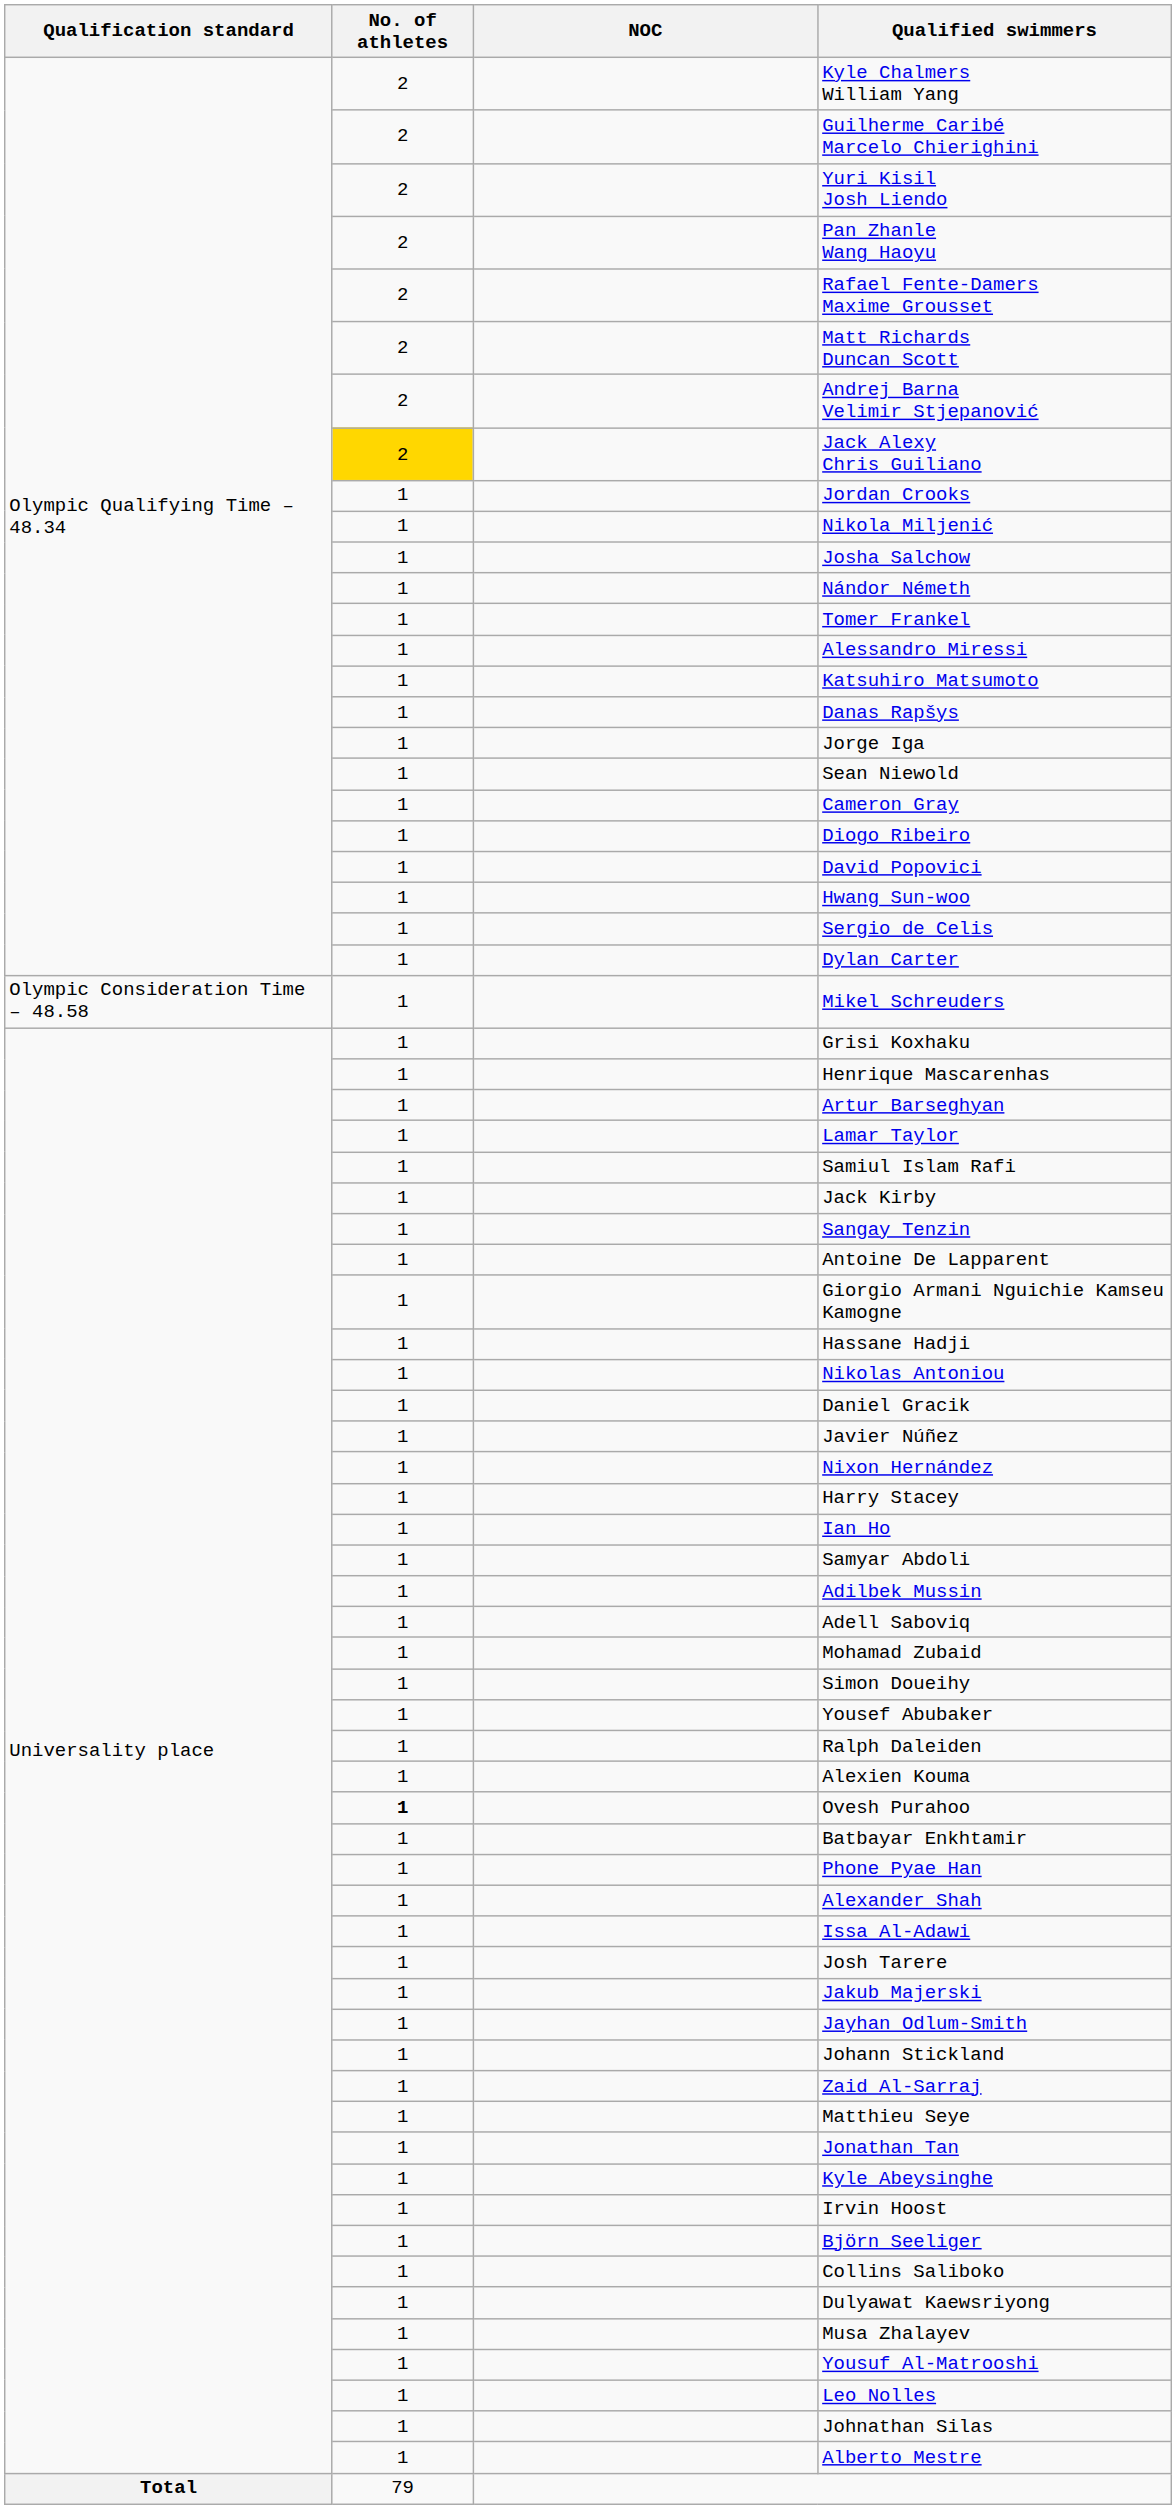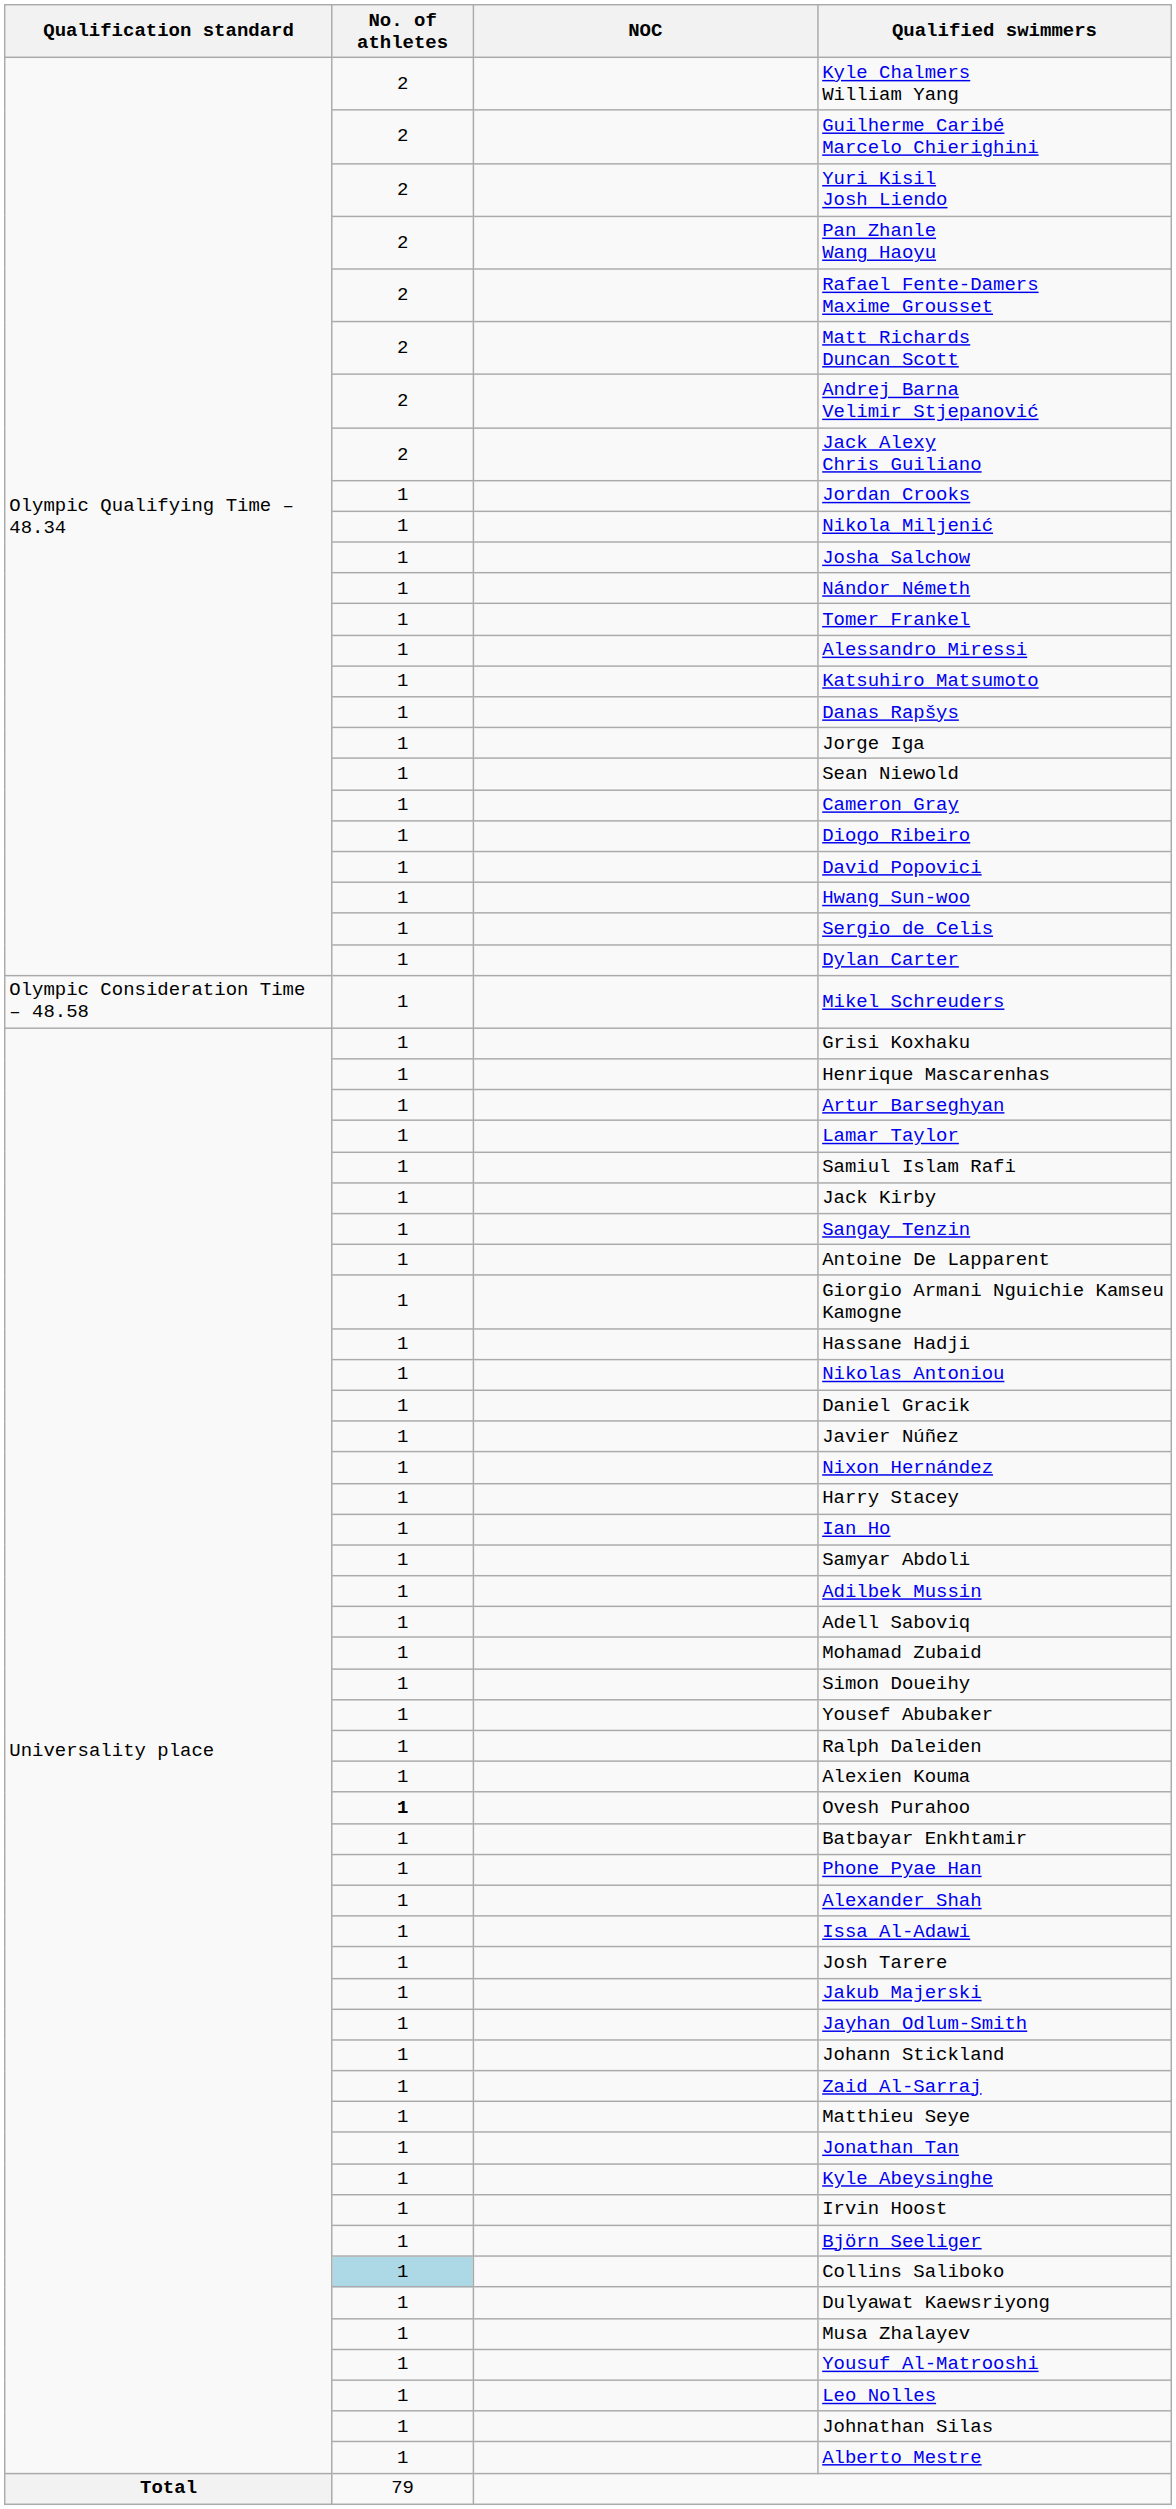(403, 454) gold background -> (403, 454) no background
(403, 2272) no background -> (403, 2272) lightblue background
